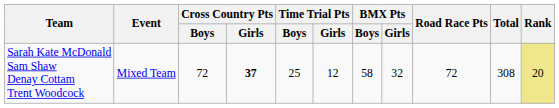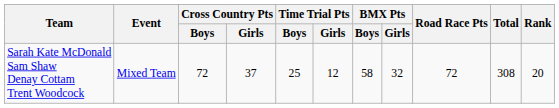(251, 73) bold -> (251, 73) normal
(538, 73) khaki background -> (538, 73) no background
